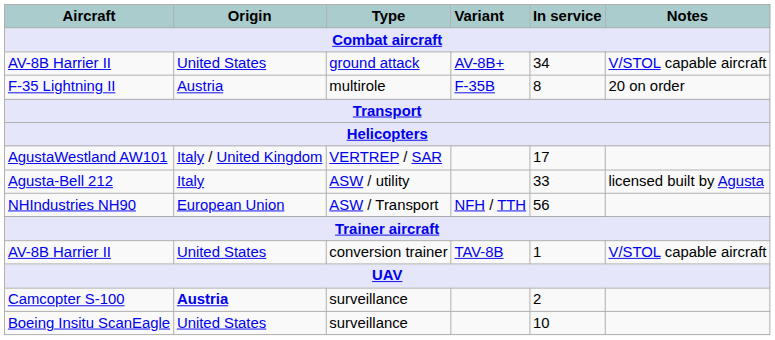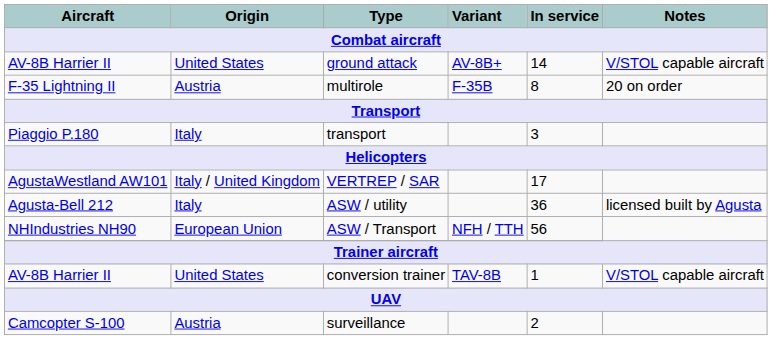(541, 63) 34 -> (539, 63) 14
+ row: (53, 134)
(541, 181) 33 -> (539, 205) 36
(203, 299) bold -> (198, 323) normal
- row: (89, 323)
